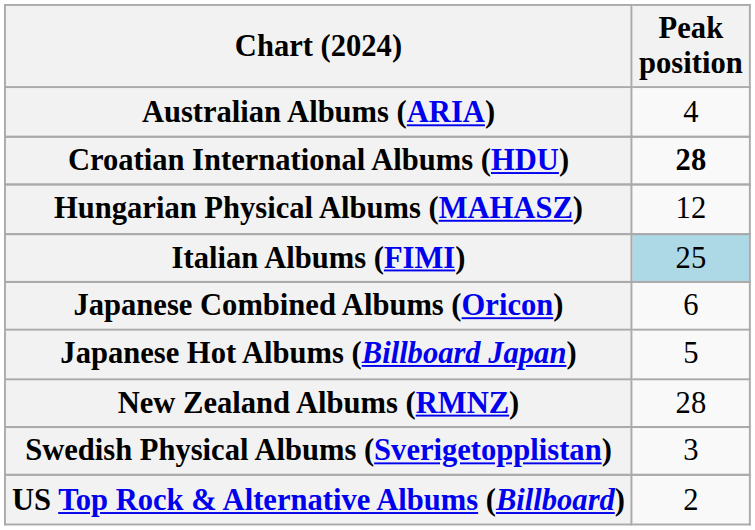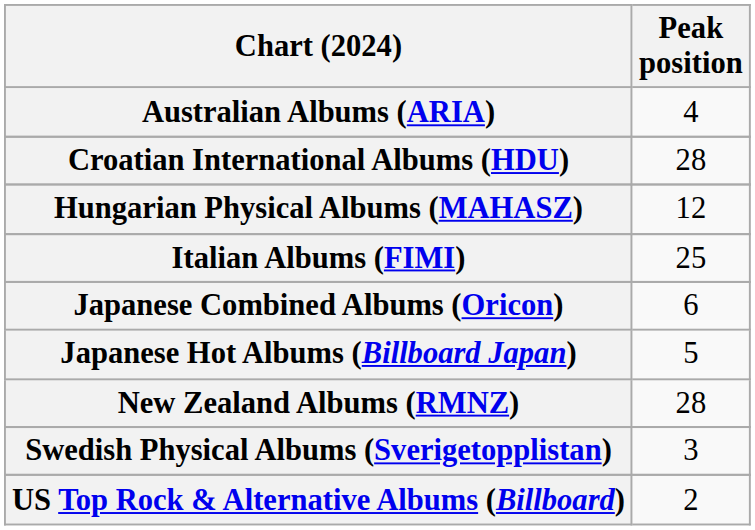(691, 160) bold -> (691, 160) normal
(691, 256) lightblue background -> (691, 256) no background
